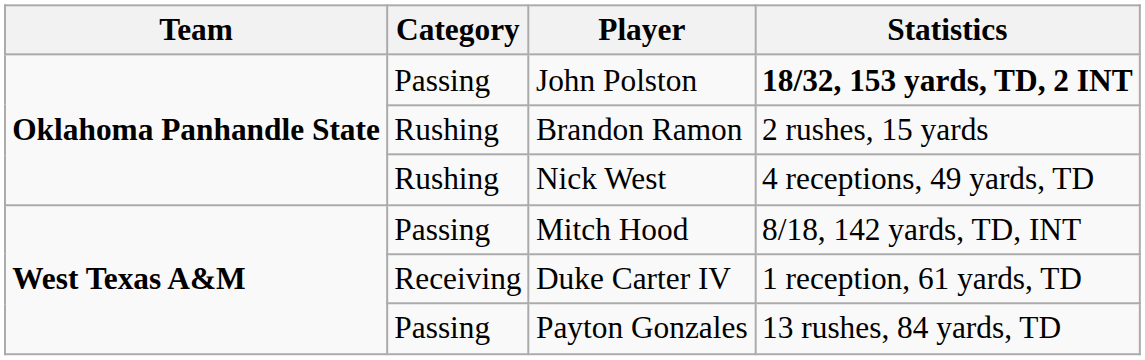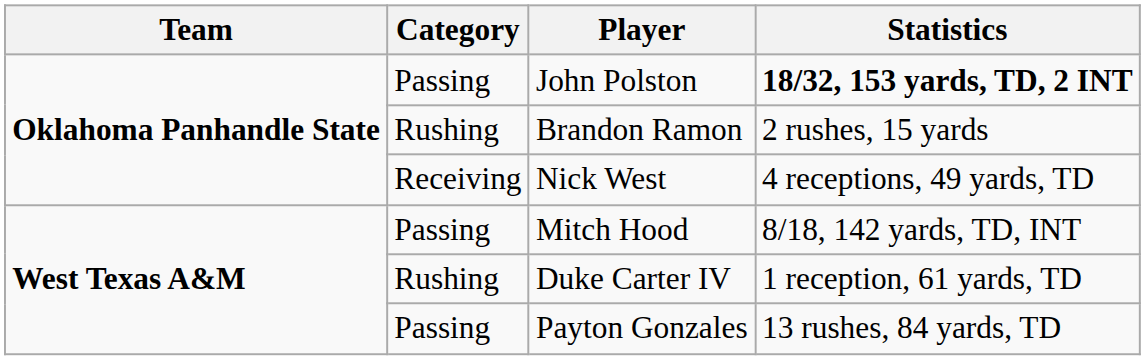(447, 178) Rushing -> (458, 178) Receiving
(458, 278) Receiving -> (447, 278) Rushing
